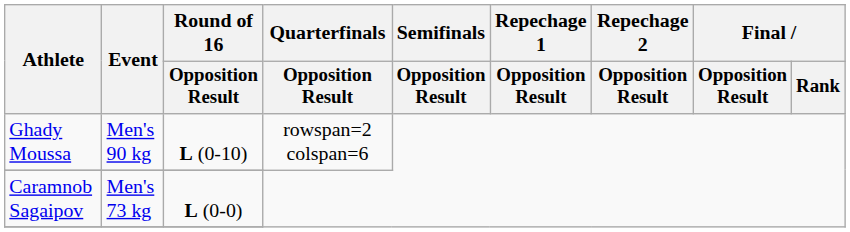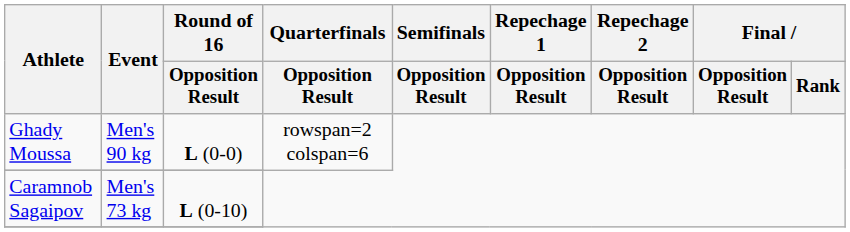(213, 154) L (0-10) -> (213, 154) L (0-0)
(213, 210) L (0-0) -> (213, 210) L (0-10)
